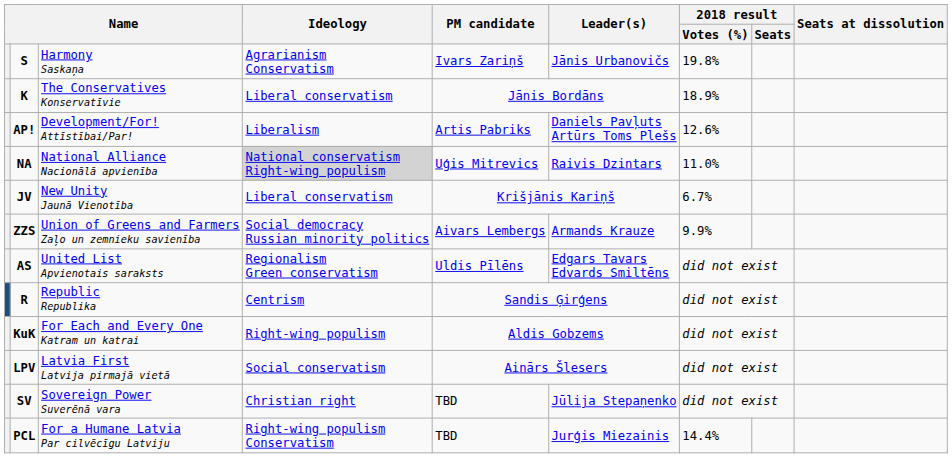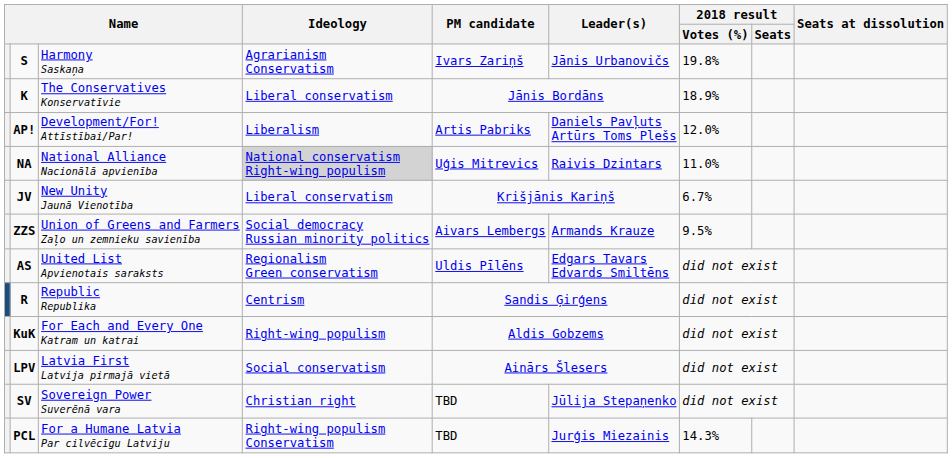(701, 129) 12.6% -> (701, 129) 12.0%
(697, 231) 9.9% -> (697, 231) 9.5%
(701, 435) 14.4% -> (701, 435) 14.3%
